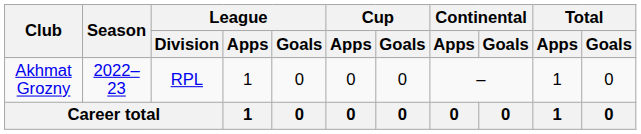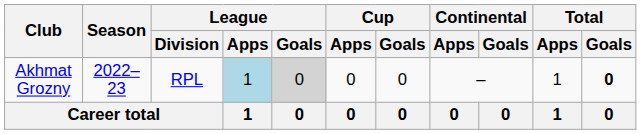(248, 79) no background -> (248, 79) lightblue background
(299, 79) no background -> (299, 79) lightgrey background
(609, 79) normal -> (609, 79) bold
